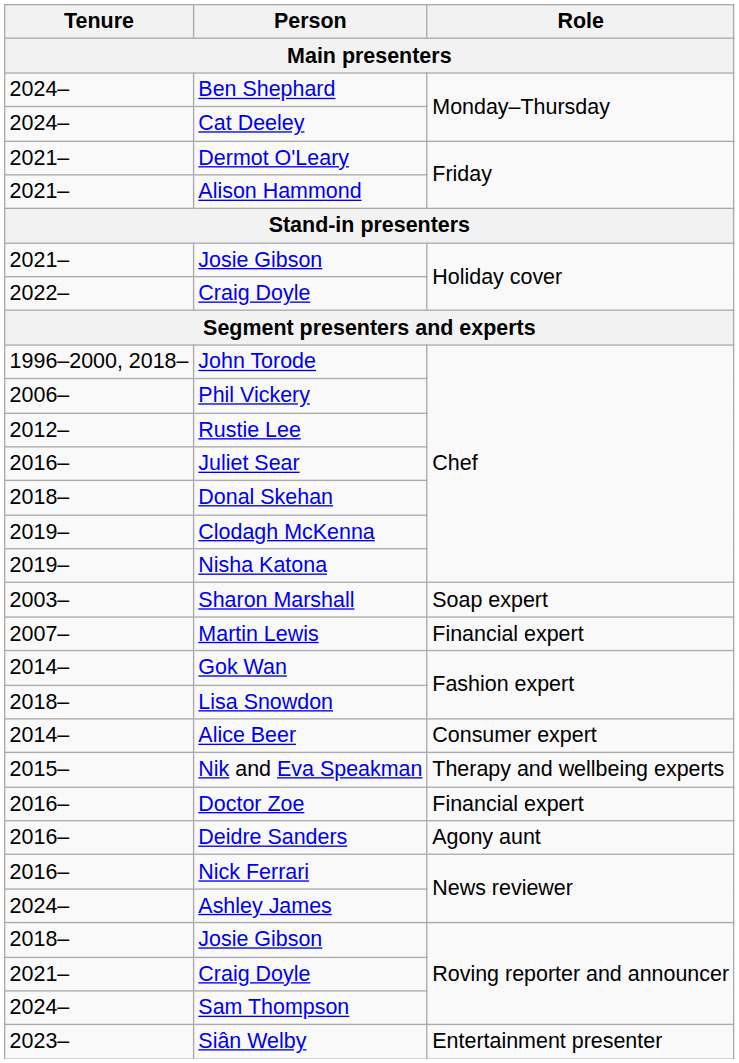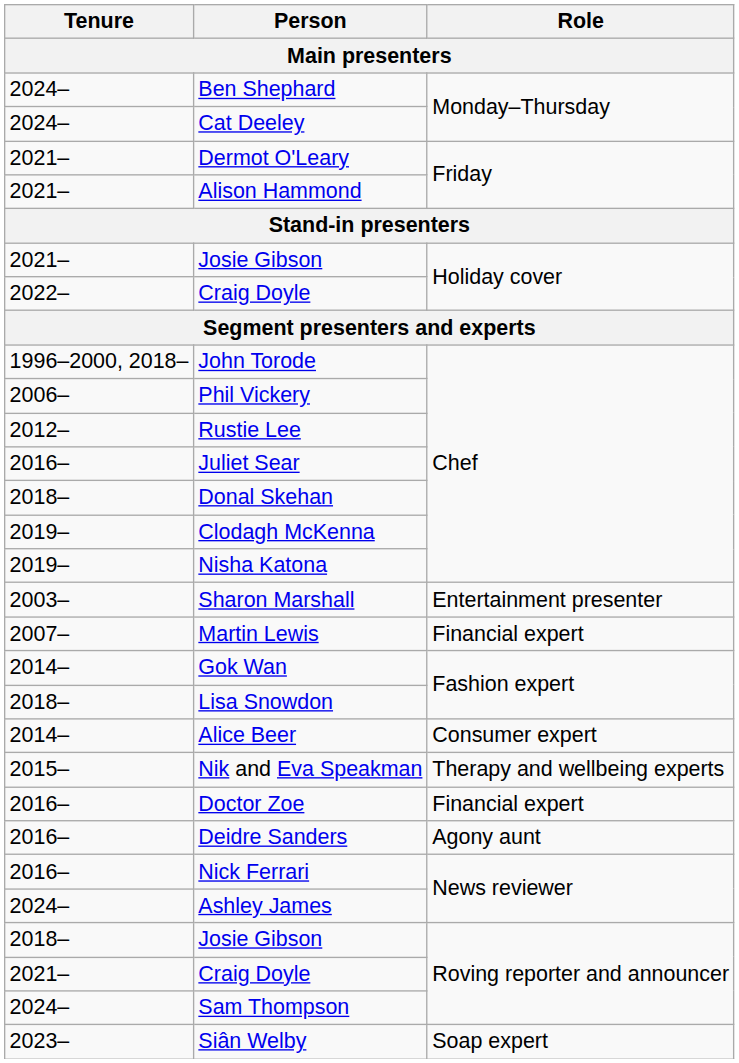(490, 599) Soap expert -> (547, 599) Entertainment presenter
(547, 1041) Entertainment presenter -> (490, 1041) Soap expert
